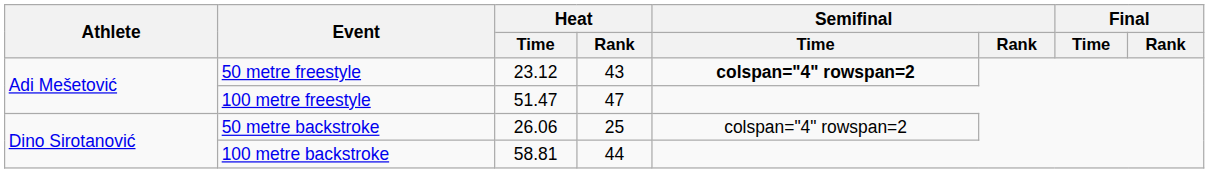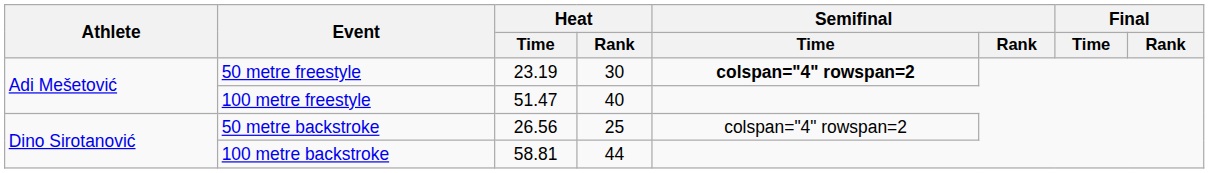(536, 72) 23.12 -> (536, 72) 23.19
(614, 72) 43 -> (614, 72) 30
(614, 100) 47 -> (614, 100) 40
(536, 127) 26.06 -> (536, 127) 26.56
